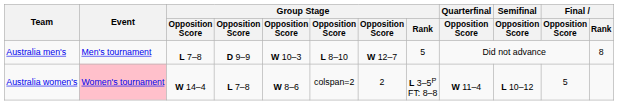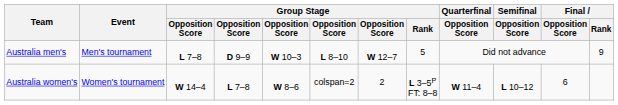(601, 53) 8 -> (601, 53) 9
(123, 82) pink background -> (123, 82) no background
(565, 82) 5 -> (565, 82) 6
